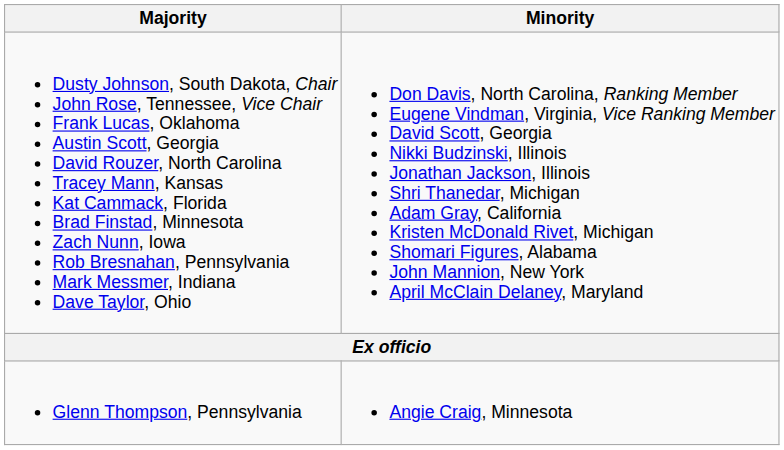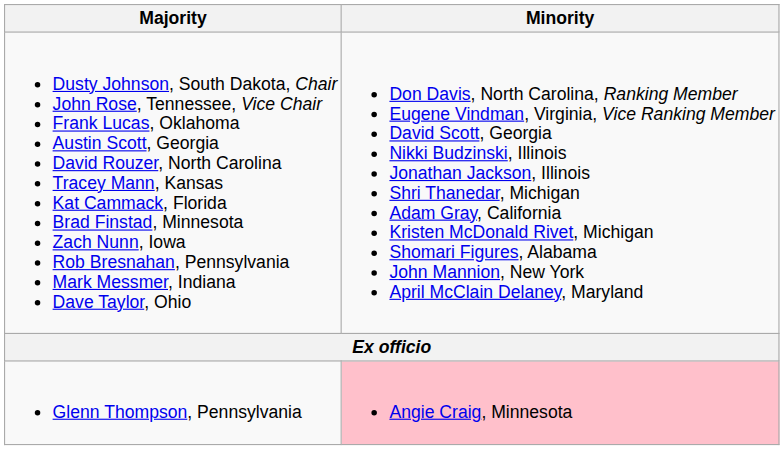(560, 412) no background -> (560, 412) pink background
